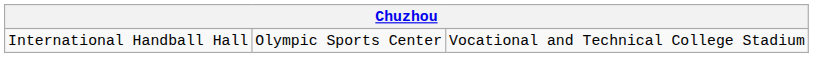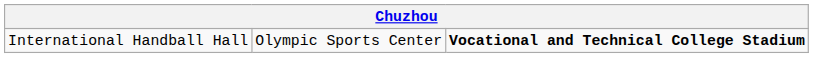(627, 41) normal -> (627, 41) bold
